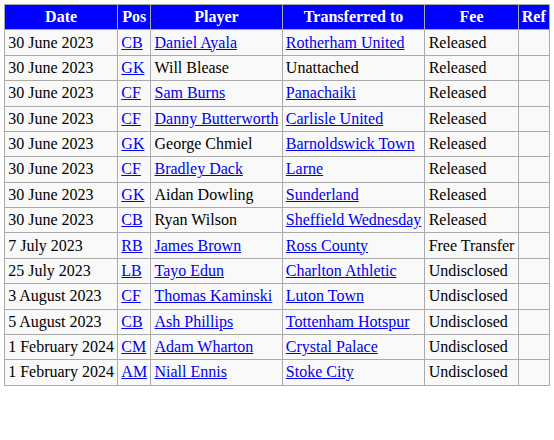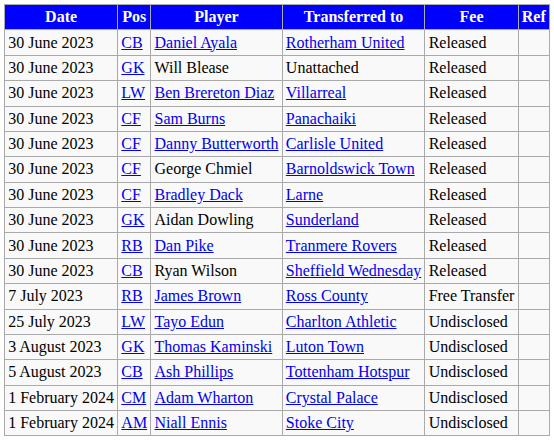+ row: (214, 93)
(133, 144) GK -> (131, 169) CF
+ row: (184, 245)
(132, 270) LB -> (133, 321) LW
(131, 296) CF -> (133, 347) GK
